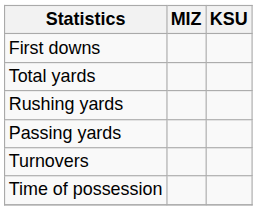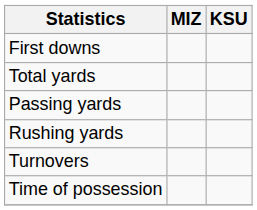rows swapped: (66, 104) <-> (65, 133)
